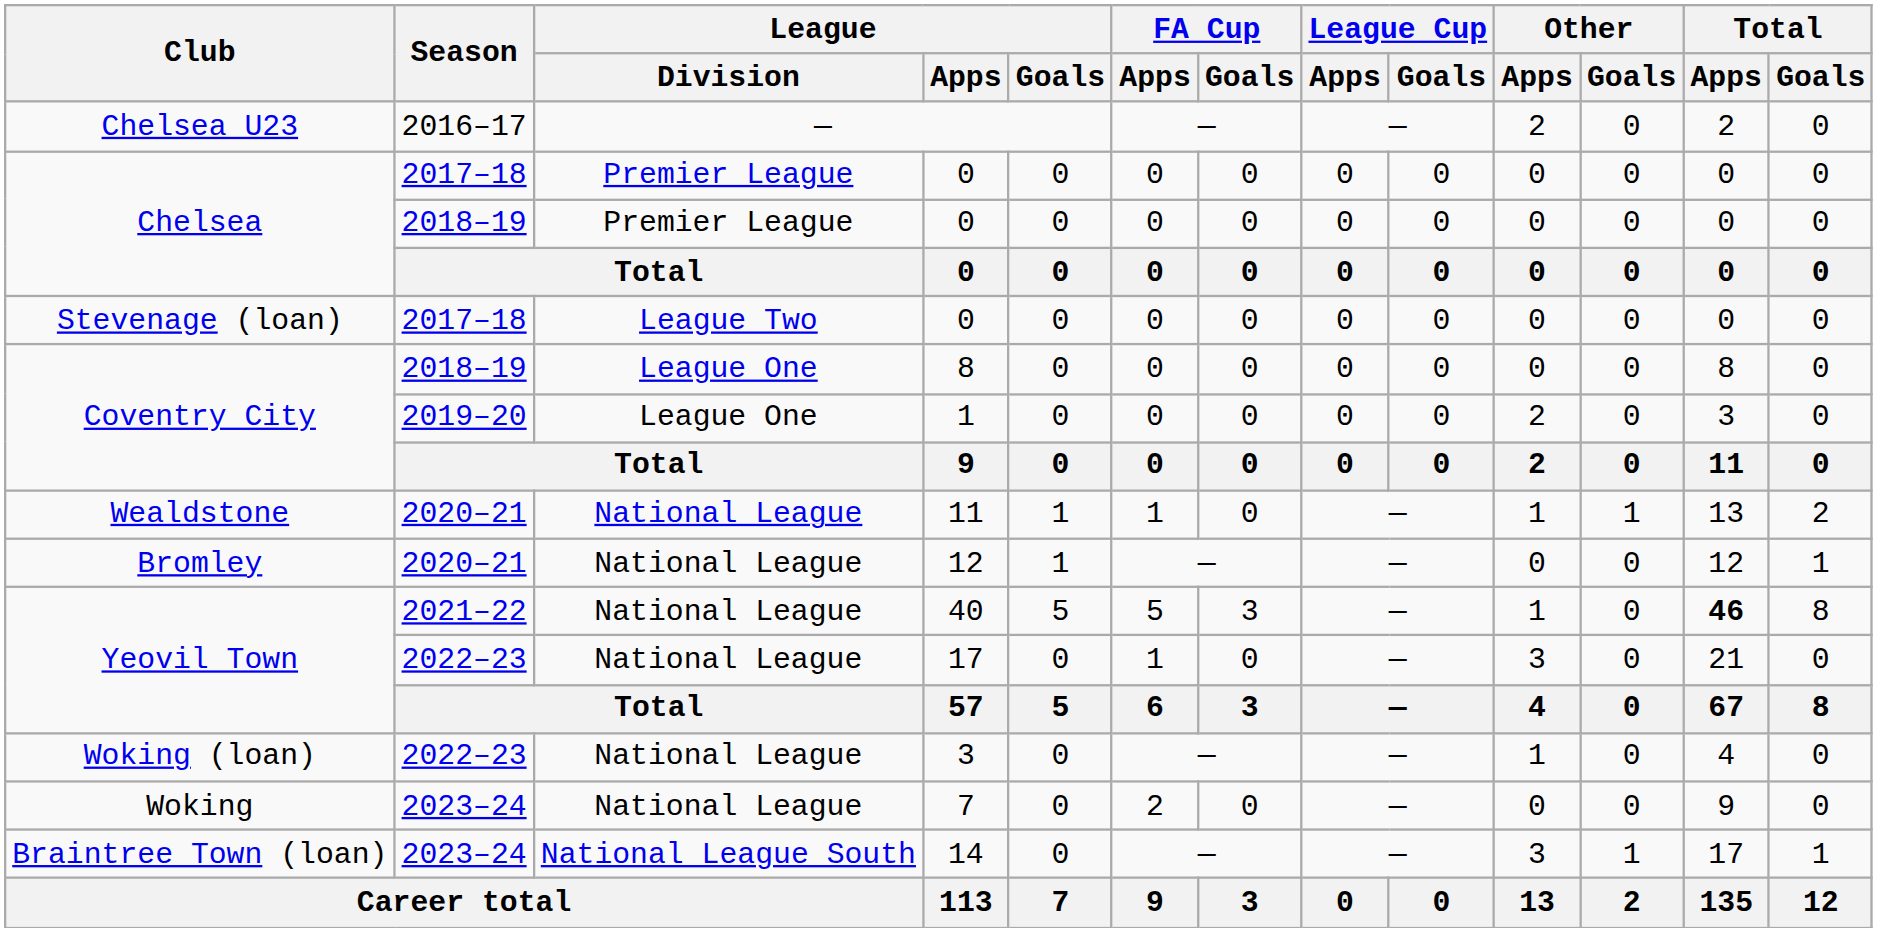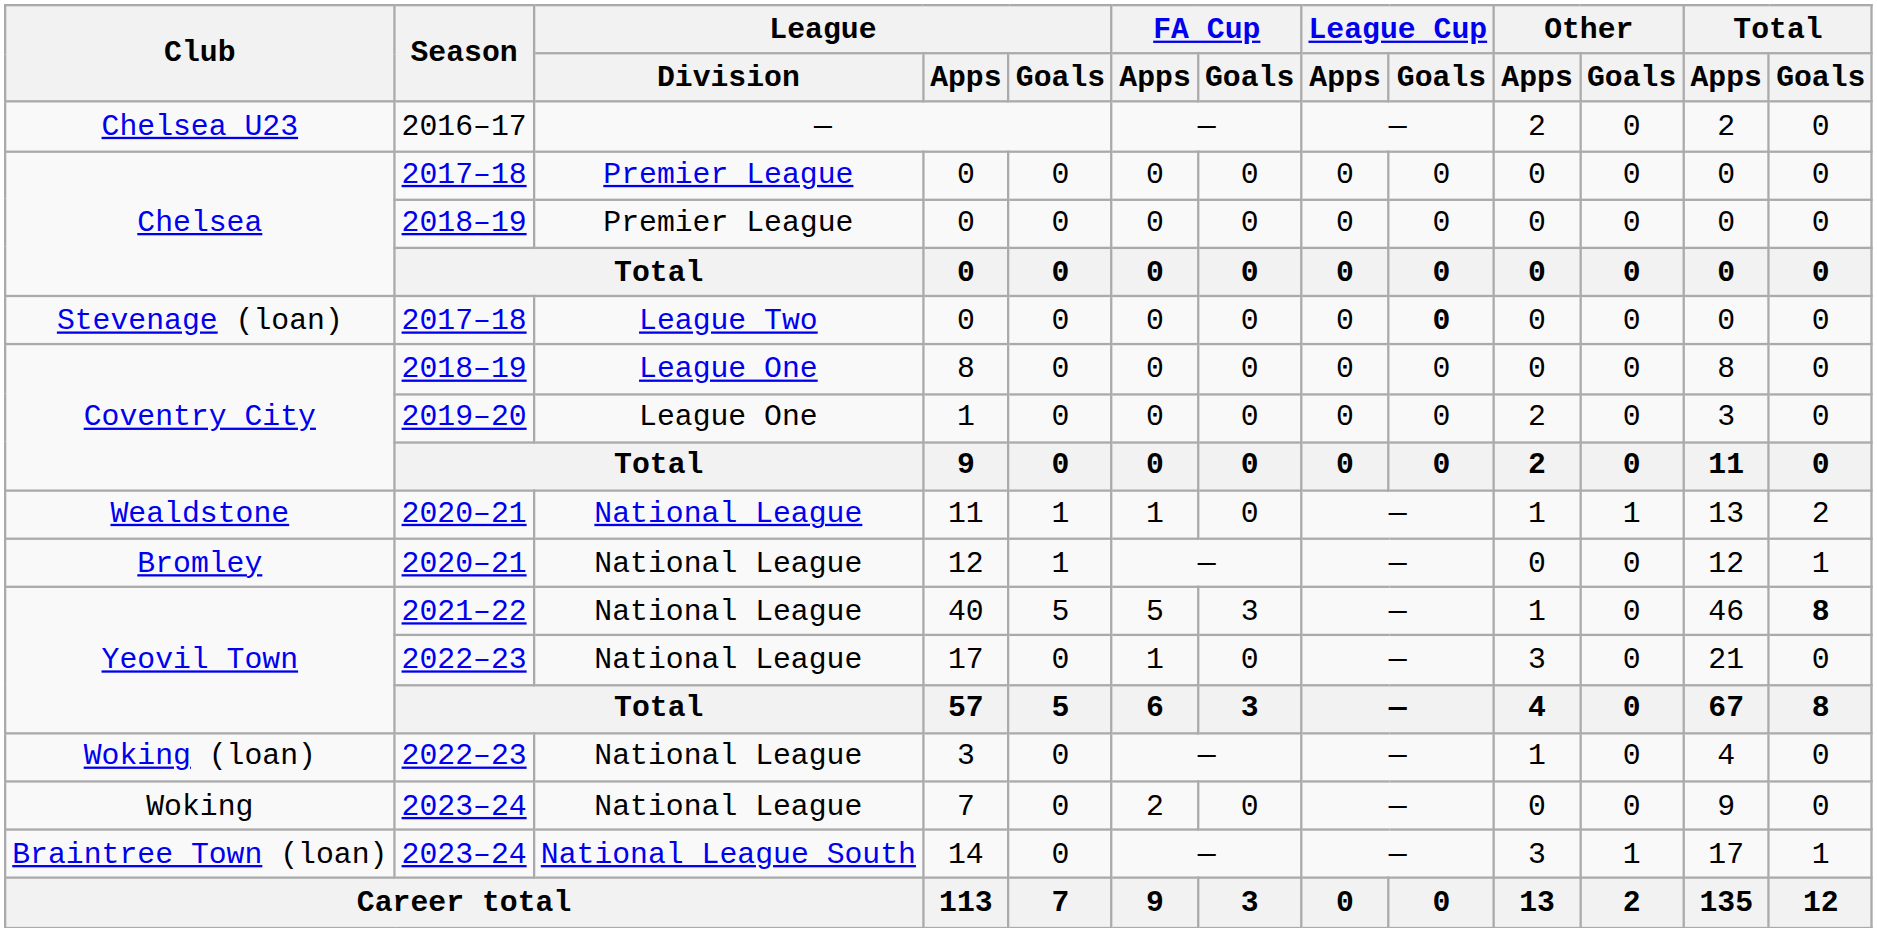(1441, 321) normal -> (1441, 321) bold
(1726, 612) bold -> (1726, 612) normal
(1821, 612) normal -> (1821, 612) bold
